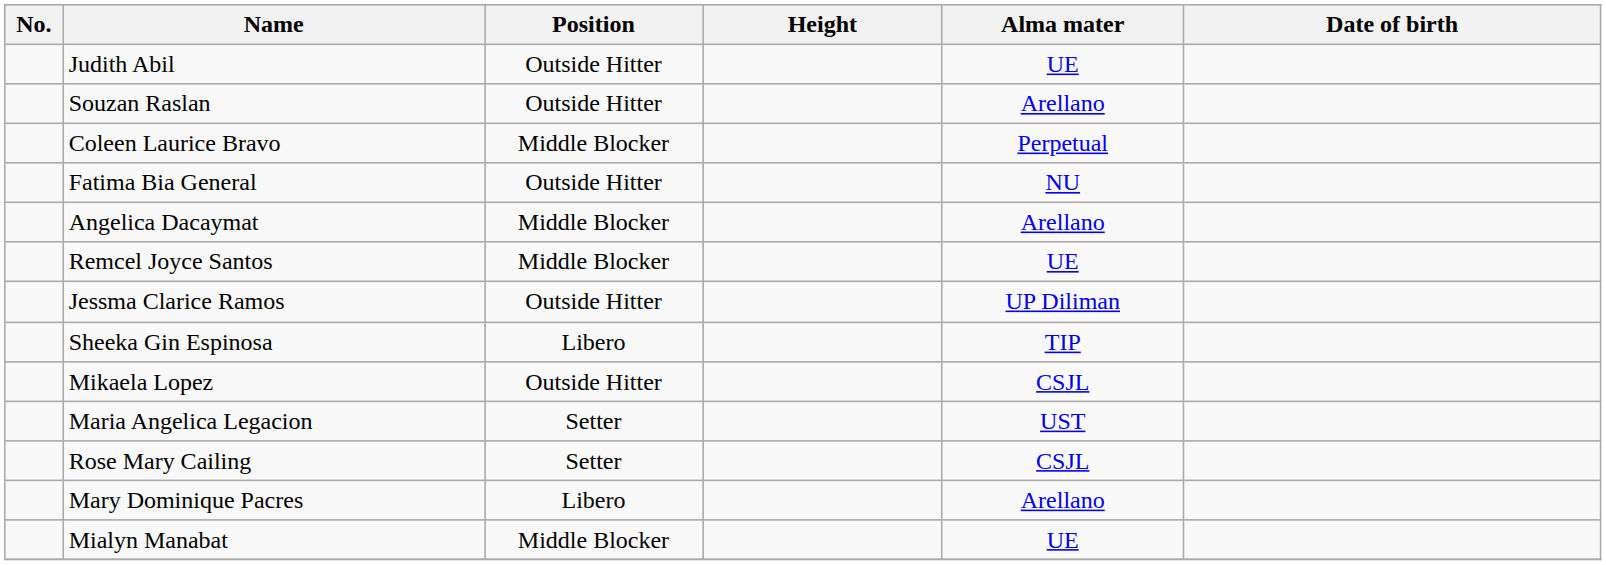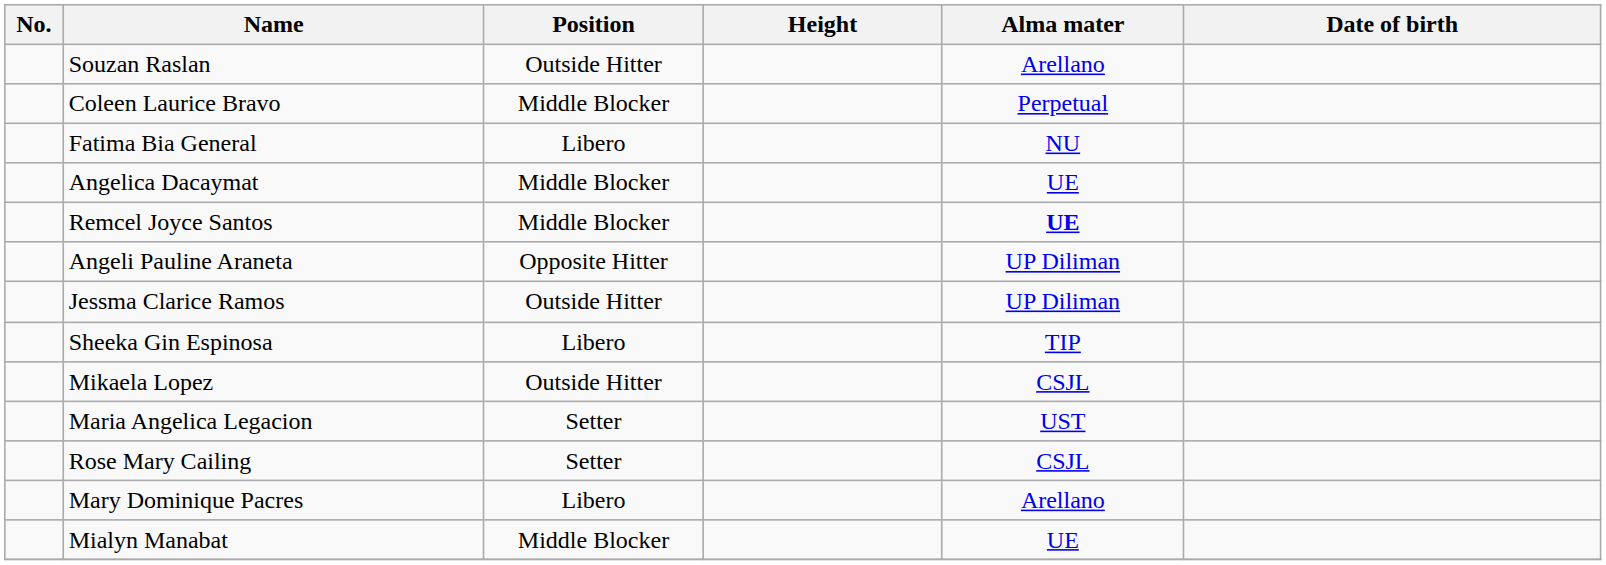- row: (122, 64)
(593, 182) Outside Hitter -> (594, 143) Libero
(1063, 222) Arellano -> (1063, 182) UE
(1063, 262) normal -> (1063, 222) bold
+ row: (181, 262)
